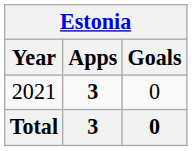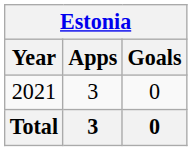(93, 92) bold -> (93, 92) normal
